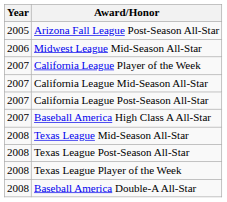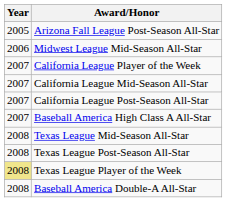(18, 170) no background -> (18, 170) khaki background
